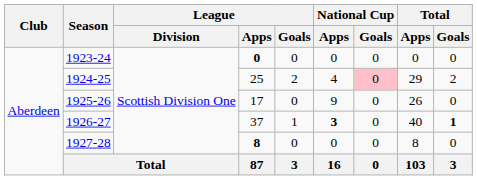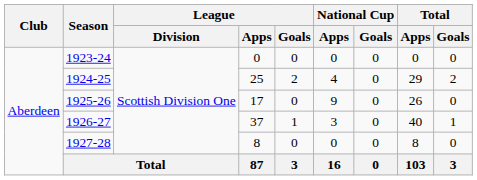(257, 57) bold -> (257, 57) normal
(376, 79) pink background -> (376, 79) no background
(334, 121) bold -> (334, 121) normal
(453, 121) bold -> (453, 121) normal
(257, 143) bold -> (257, 143) normal
